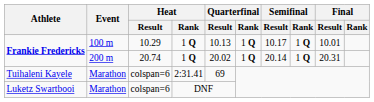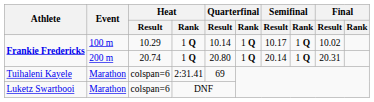(220, 43) 10.13 -> (220, 43) 10.14
(330, 43) 10.01 -> (330, 43) 10.02
(220, 58) 20.02 -> (220, 58) 20.80
